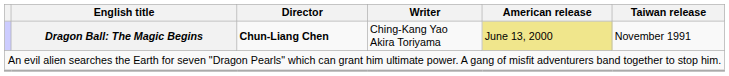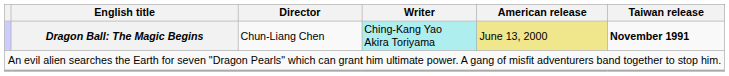(284, 36) bold -> (282, 36) normal
(409, 36) no background -> (403, 36) paleturquoise background
(653, 36) normal -> (650, 36) bold
